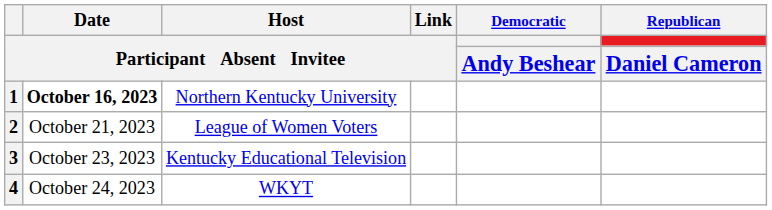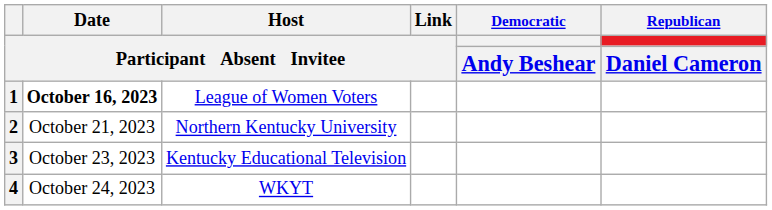(286, 96) Northern Kentucky University -> (286, 96) League of Women Voters
(286, 127) League of Women Voters -> (286, 127) Northern Kentucky University
